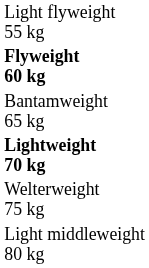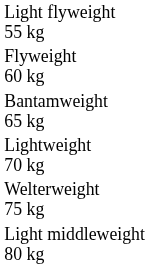(42, 66) bold -> (40, 66) normal
(50, 155) bold -> (48, 155) normal
